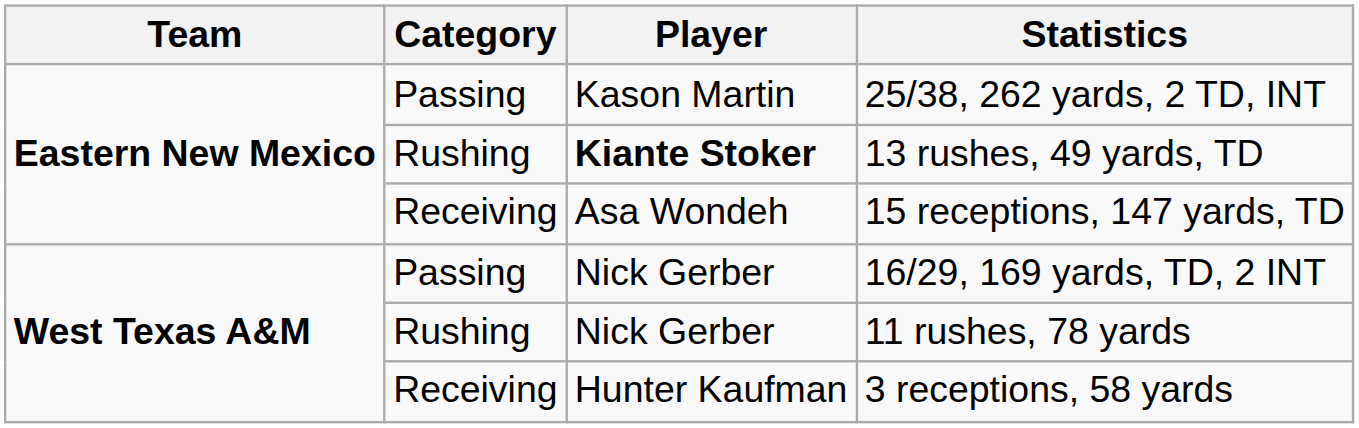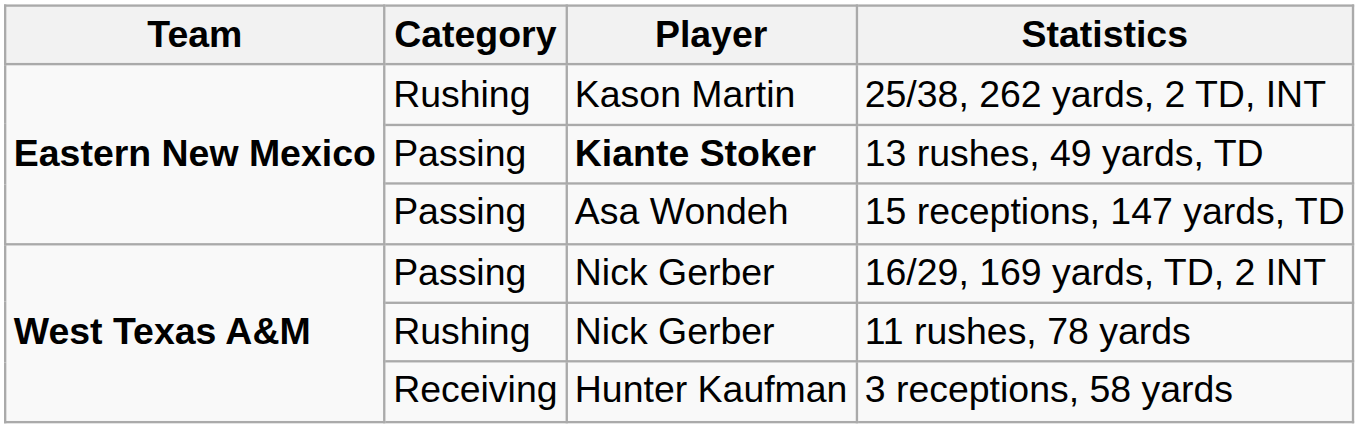(460, 94) Passing -> (462, 94) Rushing
(462, 153) Rushing -> (460, 153) Passing
(475, 212) Receiving -> (460, 212) Passing
